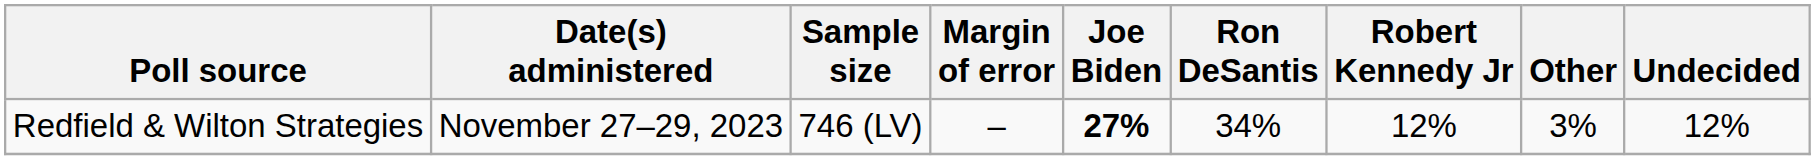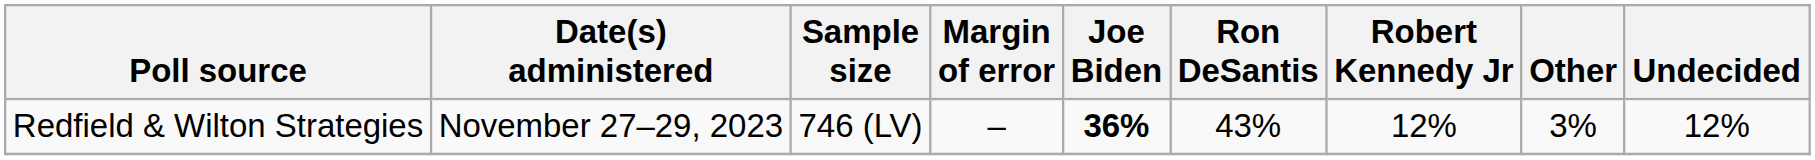(1116, 125) 27% -> (1116, 125) 36%
(1248, 125) 34% -> (1248, 125) 43%
